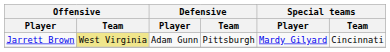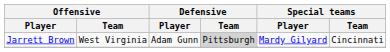(113, 40) khaki background -> (113, 40) no background
(229, 40) no background -> (229, 40) lightgrey background
